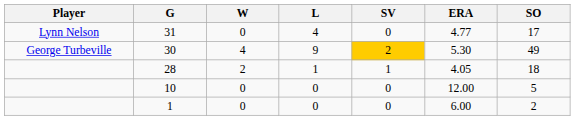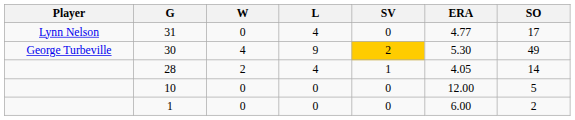(315, 69) 1 -> (315, 69) 4
(534, 69) 18 -> (534, 69) 14
